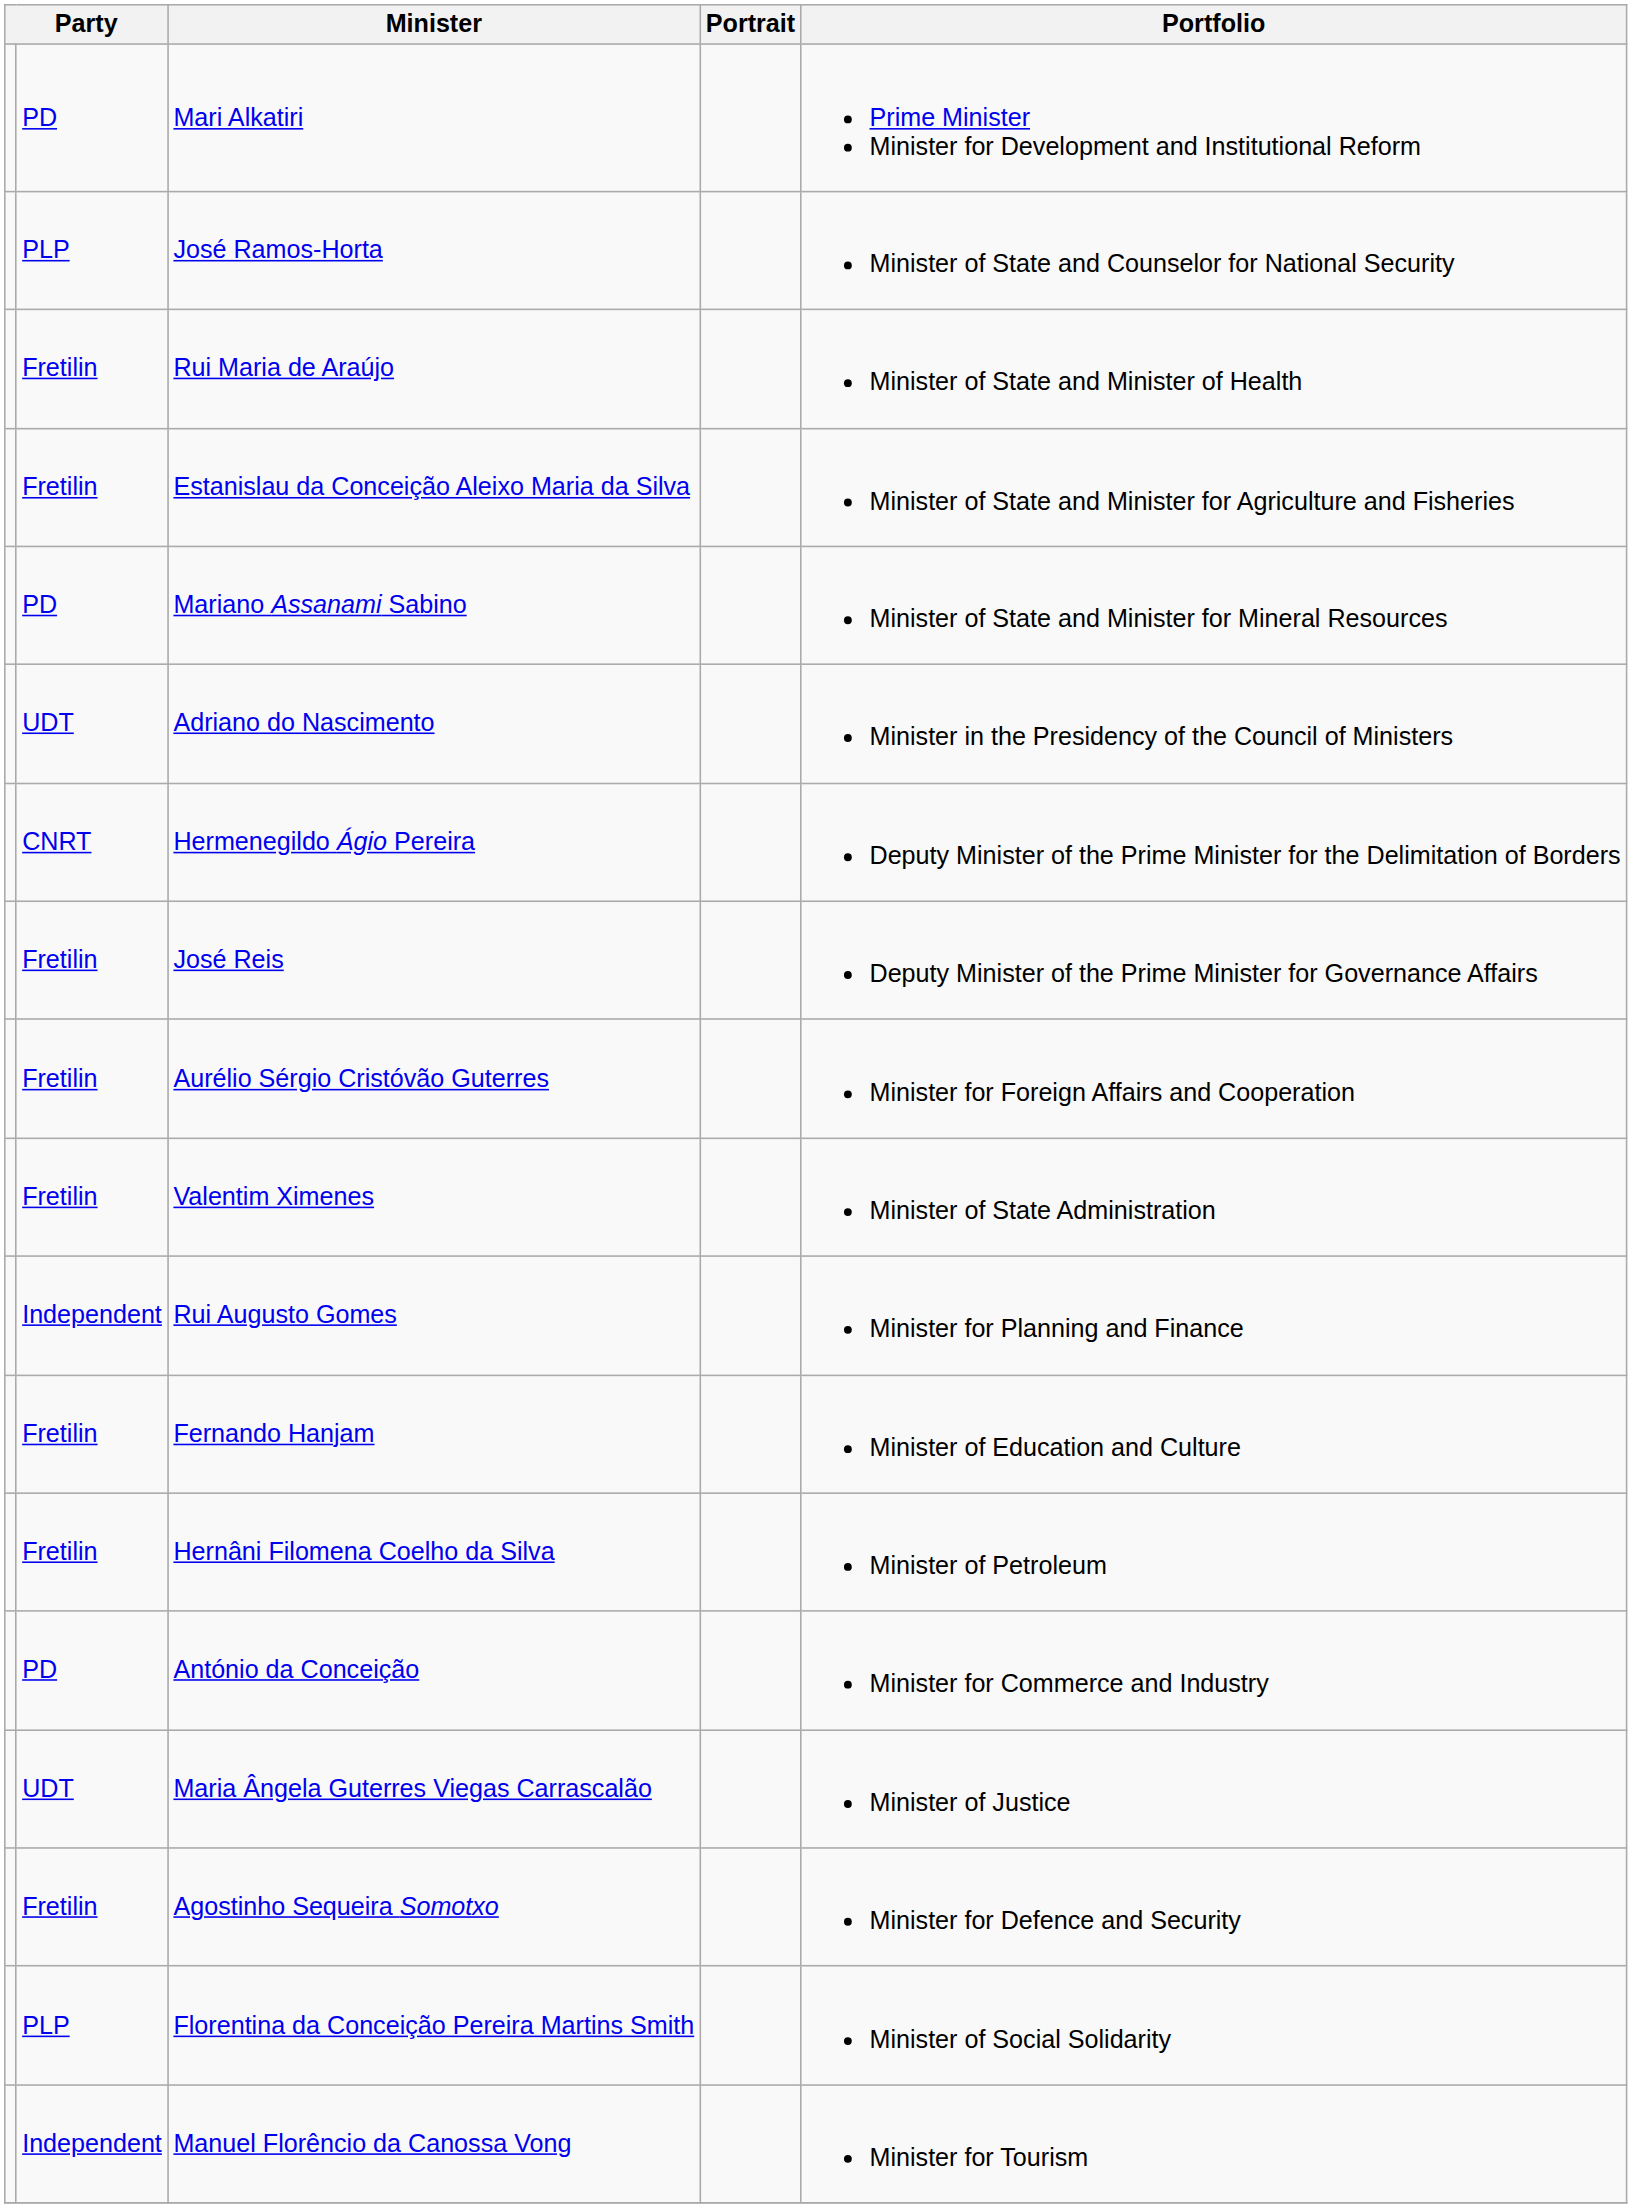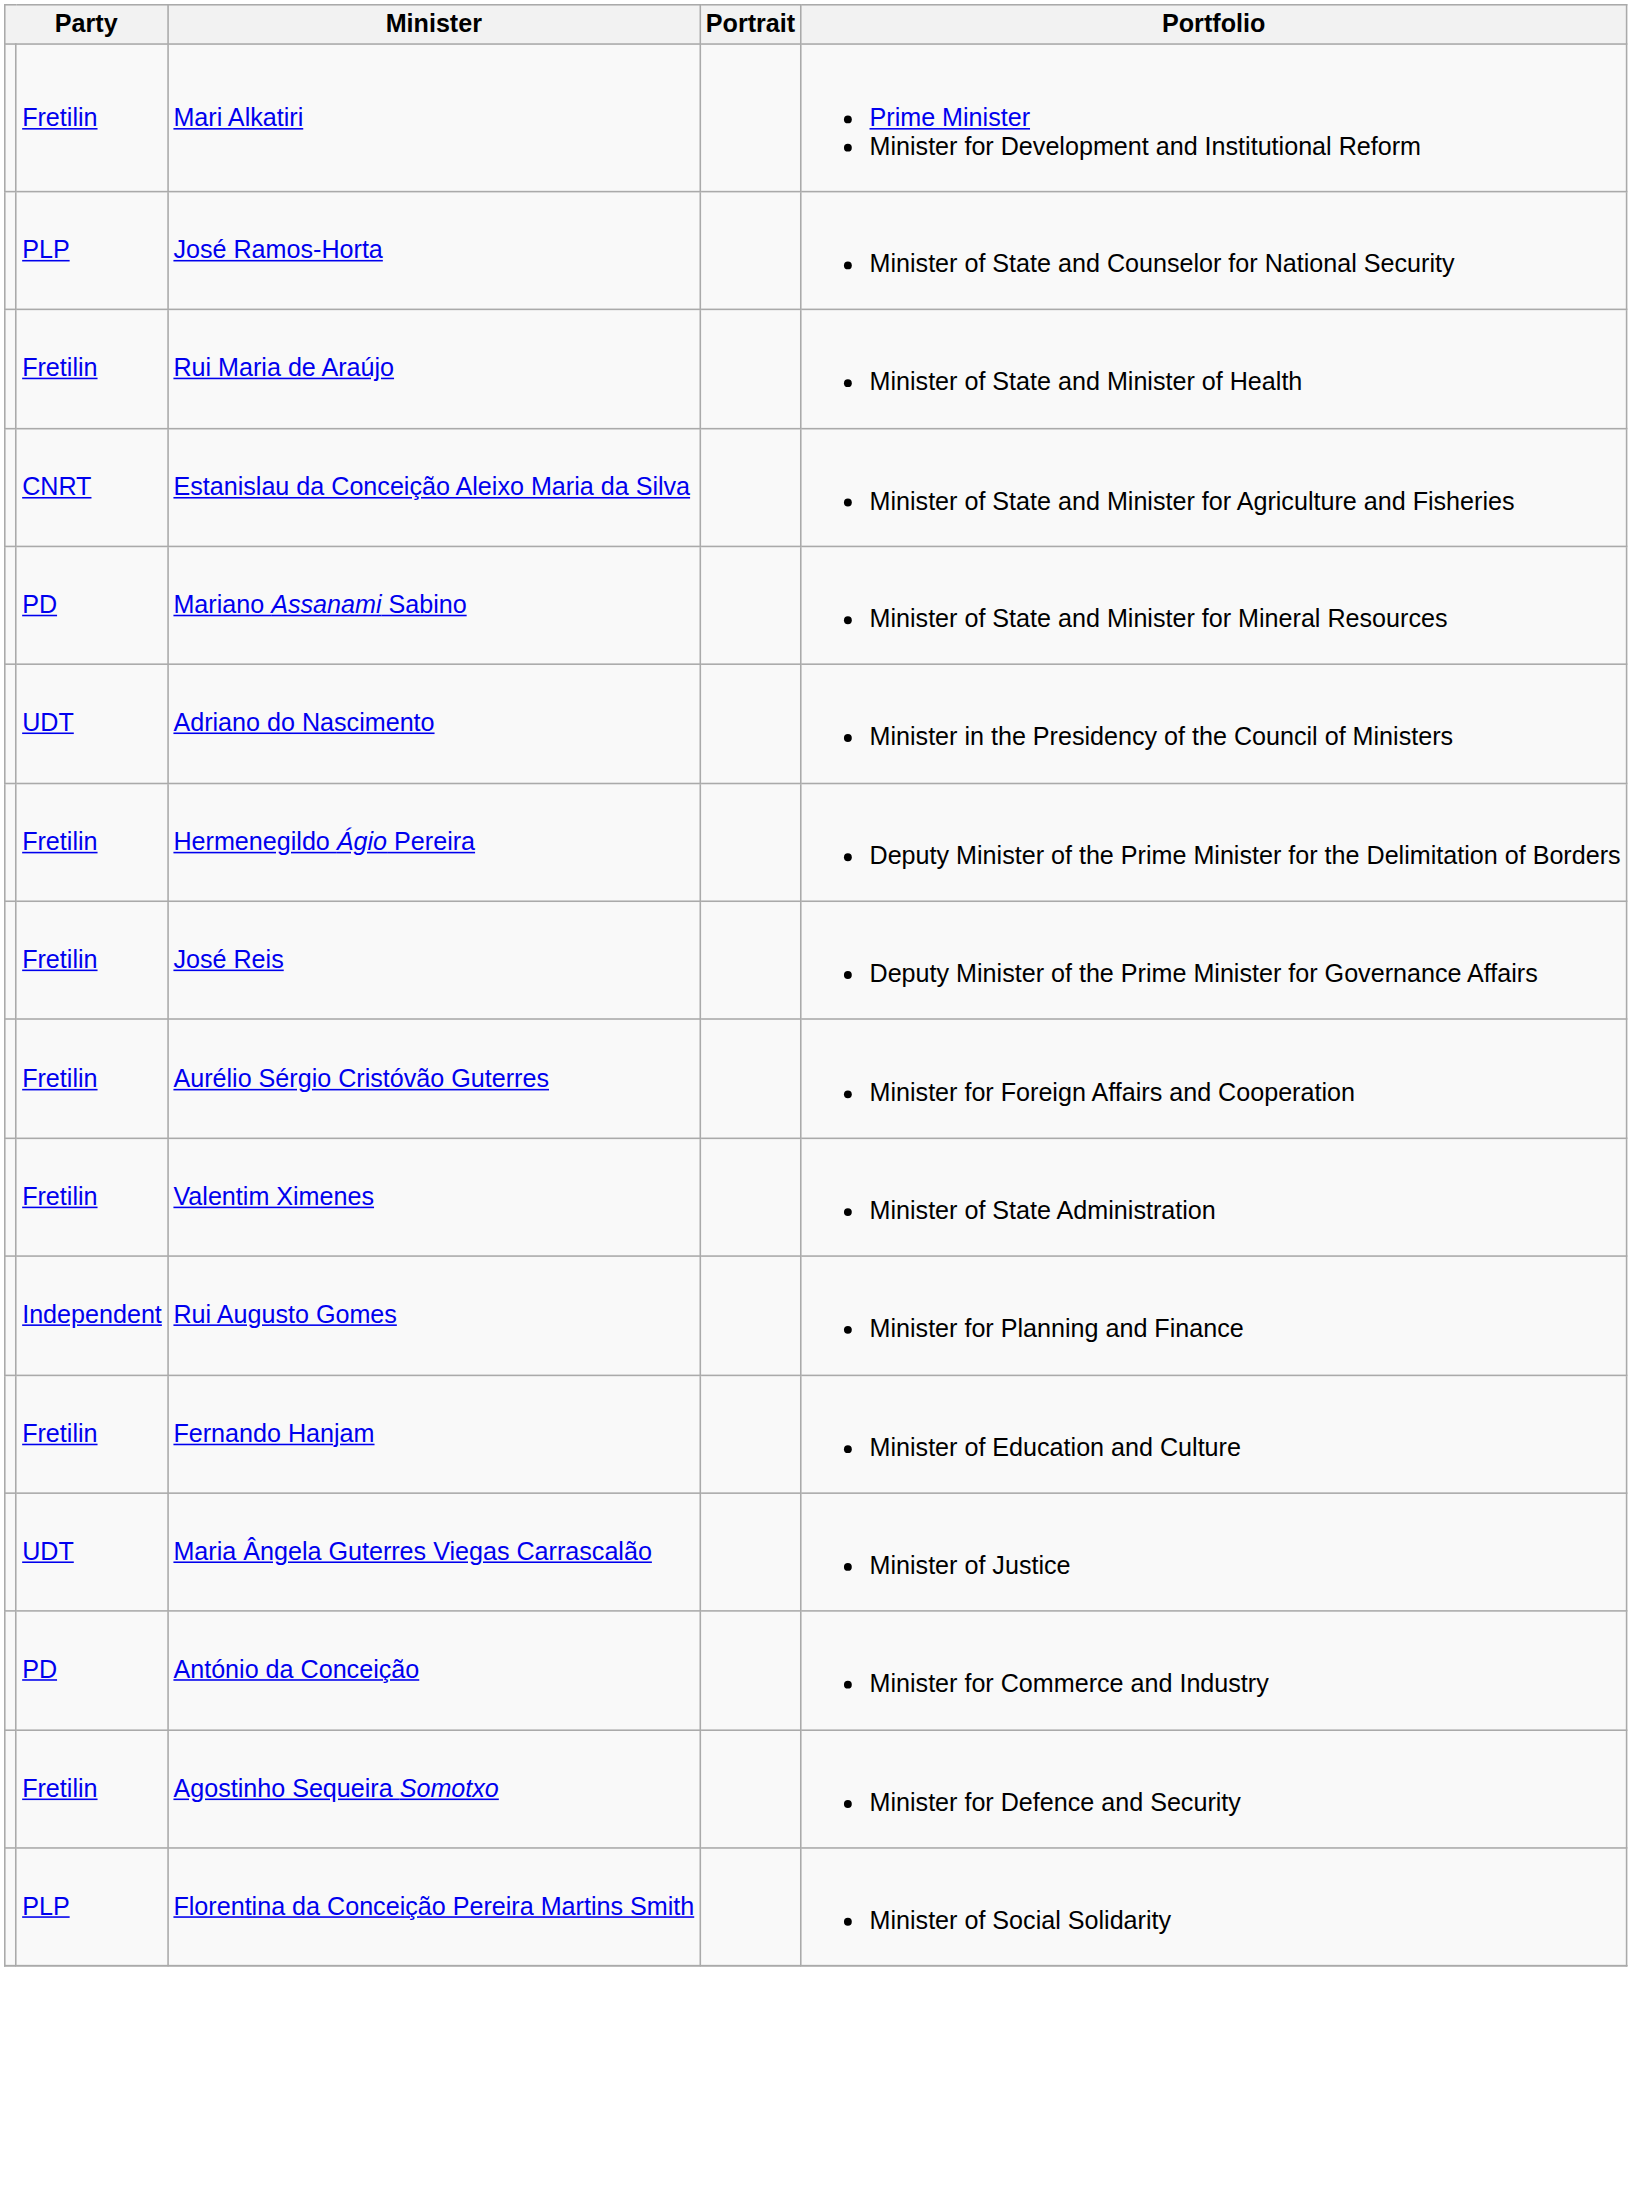(40, 117) PD -> (60, 117) Fretilin
(60, 486) Fretilin -> (57, 486) CNRT
(57, 841) CNRT -> (60, 841) Fretilin
- row: (364, 1551)
rows swapped: (413, 1788) <-> (296, 1670)
- row: (372, 2143)
